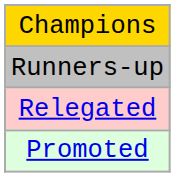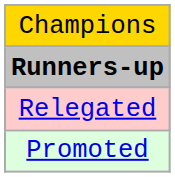(87, 67) normal -> (87, 67) bold
